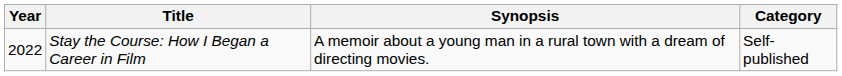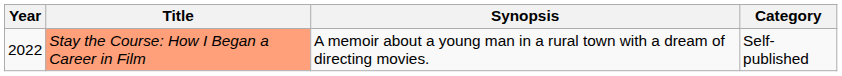(159, 49) no background -> (159, 49) lightsalmon background
